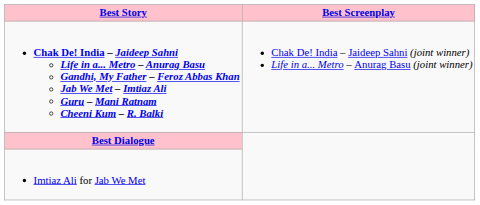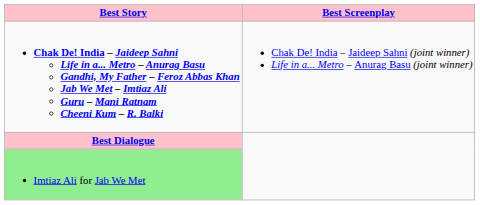(123, 180) no background -> (123, 180) lightgreen background
